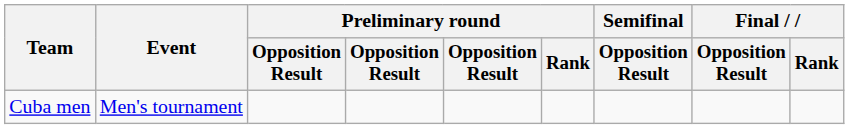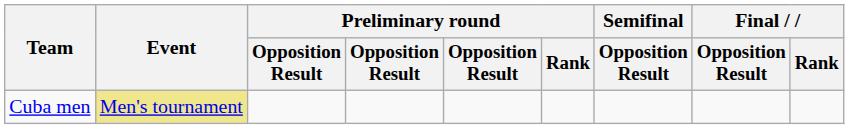(171, 107) no background -> (171, 107) khaki background
